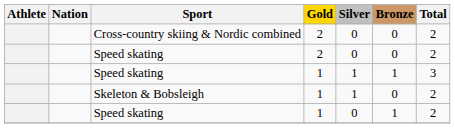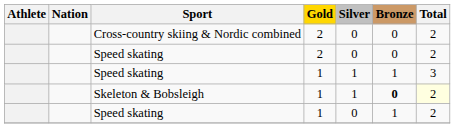(395, 93) normal -> (395, 93) bold
(433, 93) no background -> (433, 93) lightyellow background
